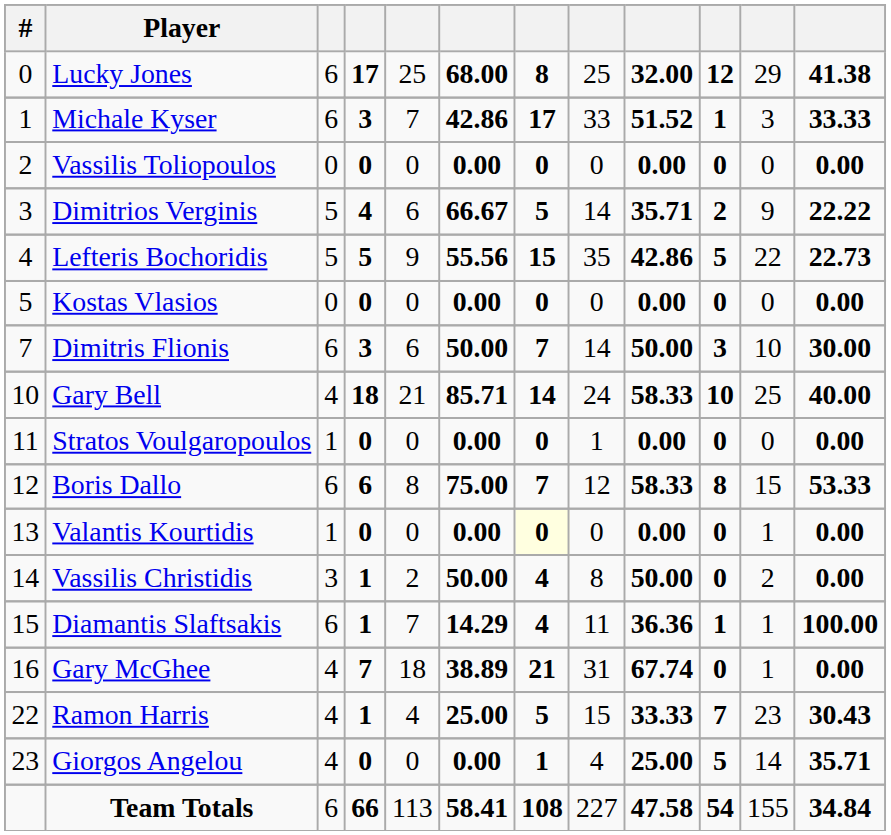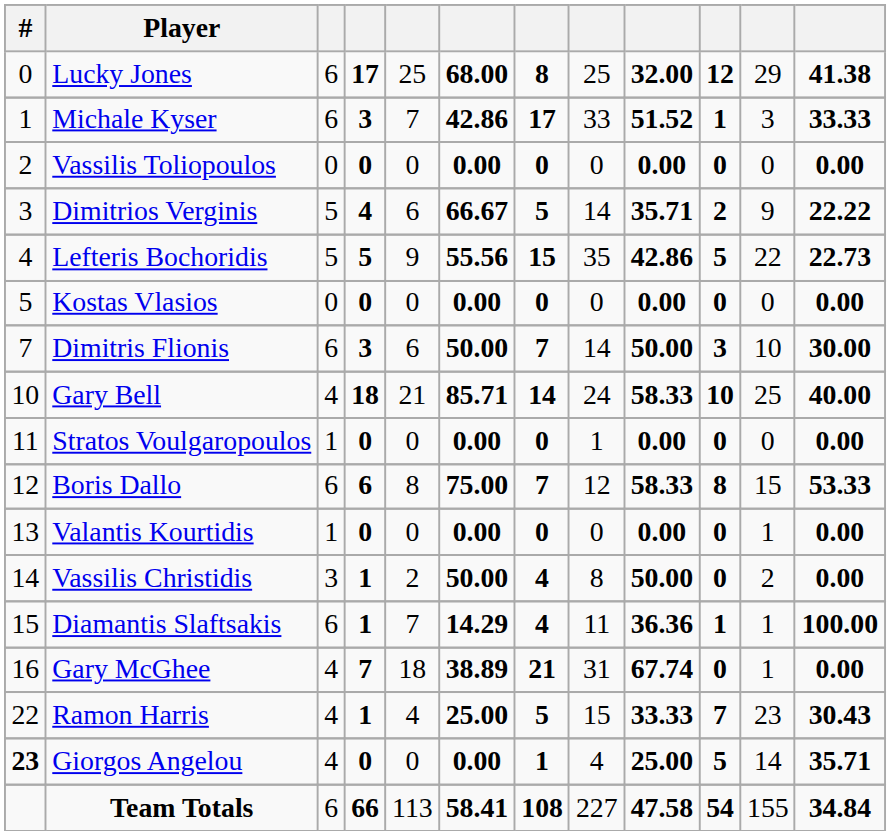(542, 532) lightyellow background -> (542, 532) no background
(25, 761) normal -> (25, 761) bold
